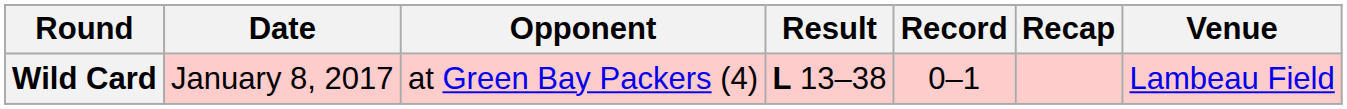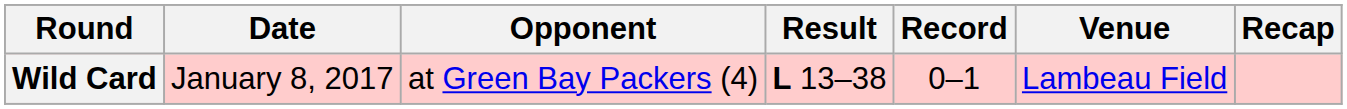columns swapped: (1232, 29) <-> (1069, 29)
